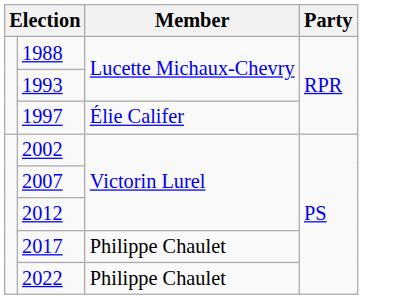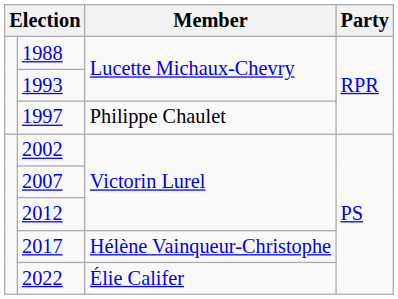(137, 117) Élie Califer -> (158, 117) Philippe Chaulet
(158, 246) Philippe Chaulet -> (210, 246) Hélène Vainqueur-Christophe
(158, 278) Philippe Chaulet -> (137, 278) Élie Califer
